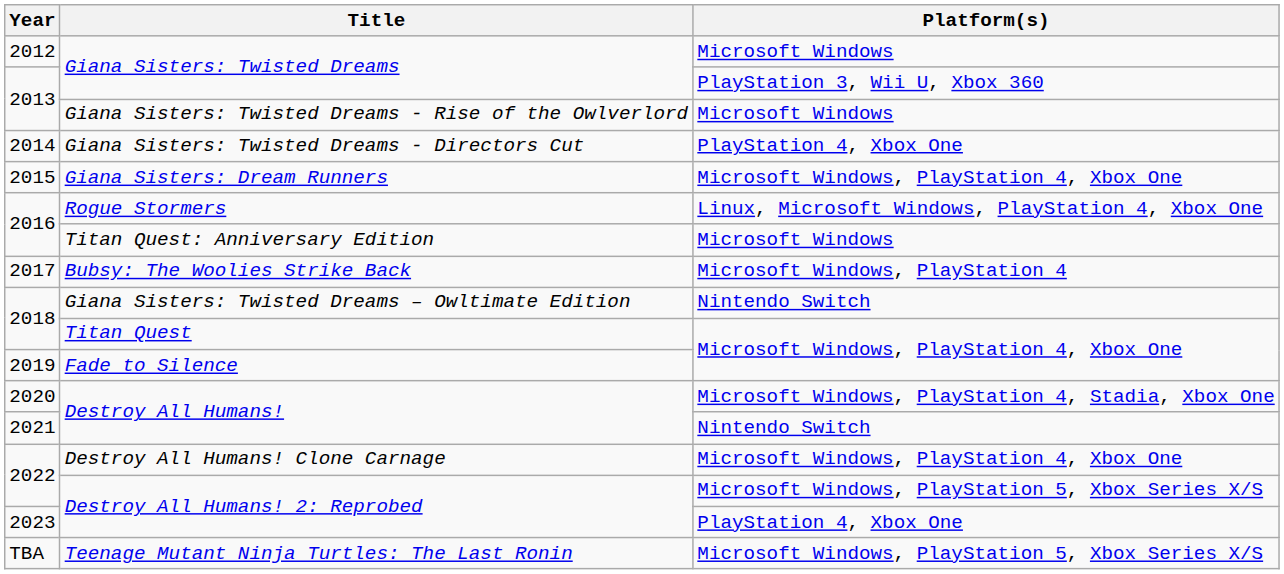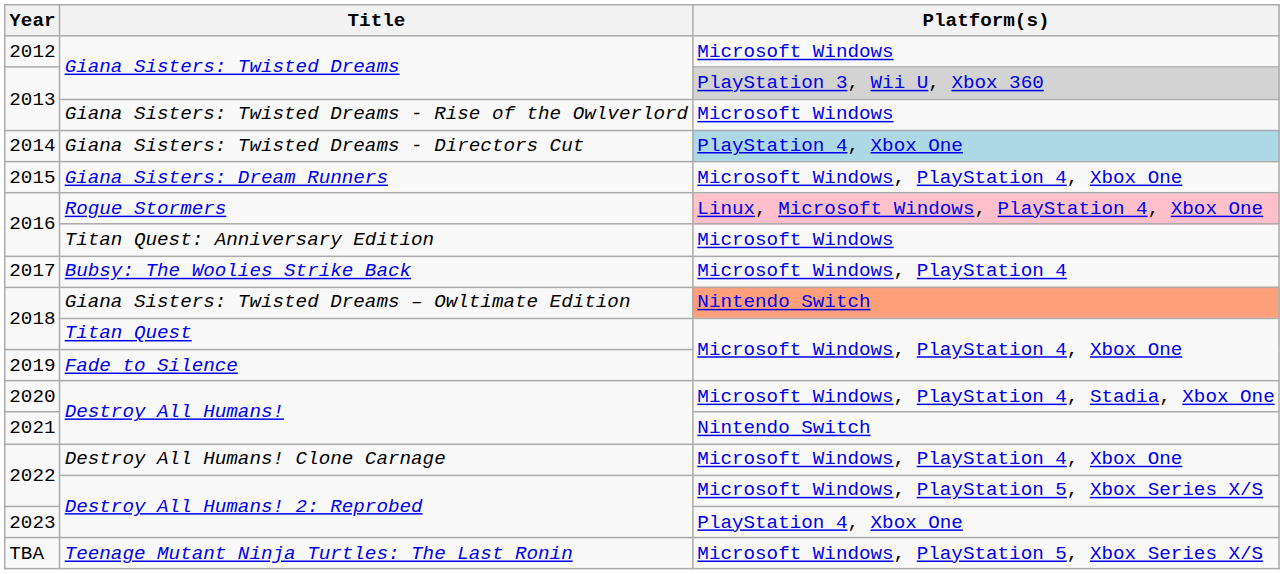(871, 83) no background -> (871, 83) lightgrey background
(830, 146) no background -> (830, 146) lightblue background
(980, 209) no background -> (980, 209) pink background
(784, 303) no background -> (784, 303) lightsalmon background
